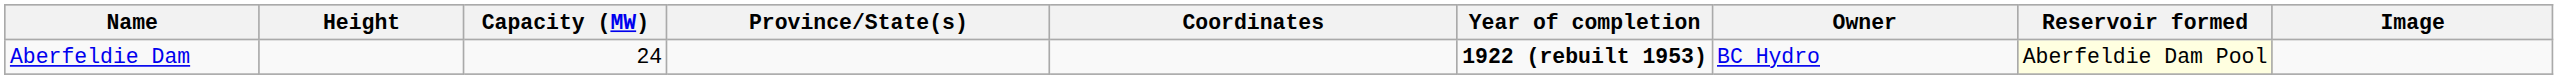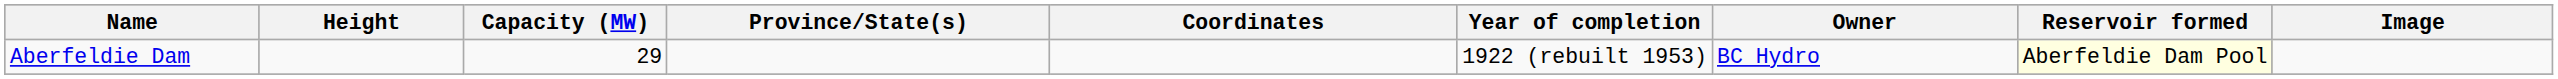(649, 57) 24 -> (649, 57) 29
(1585, 57) bold -> (1585, 57) normal
